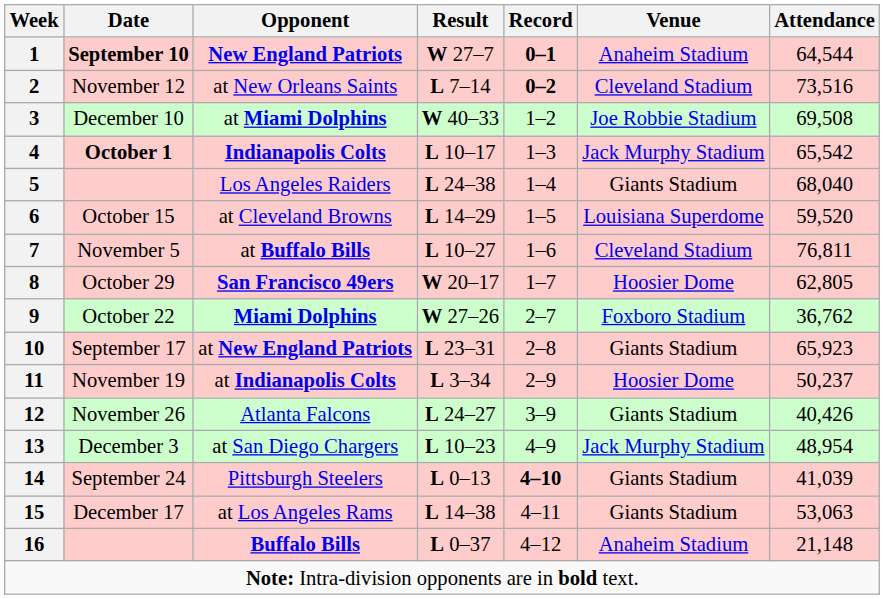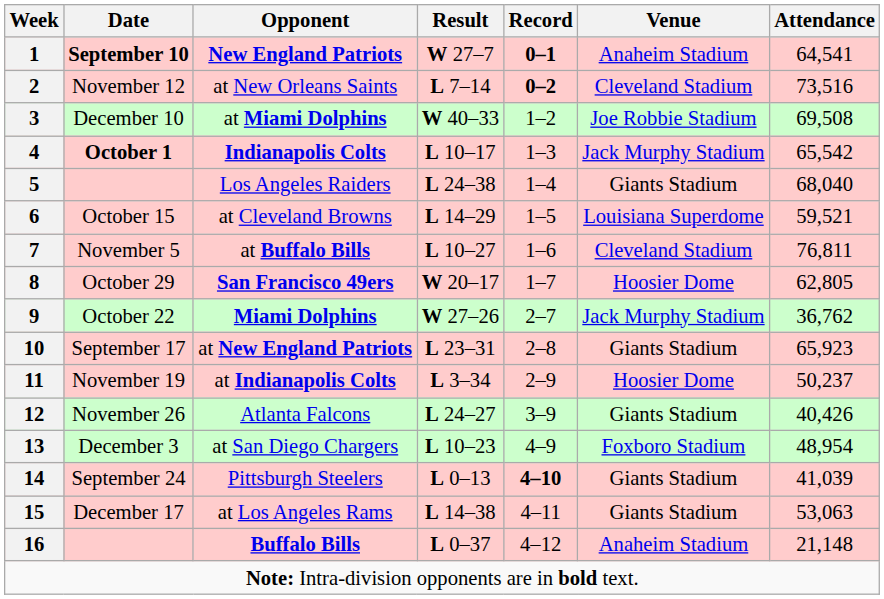(825, 53) 64,544 -> (825, 53) 64,541
(825, 217) 59,520 -> (825, 217) 59,521
(673, 315) Foxboro Stadium -> (673, 315) Jack Murphy Stadium
(673, 446) Jack Murphy Stadium -> (673, 446) Foxboro Stadium
